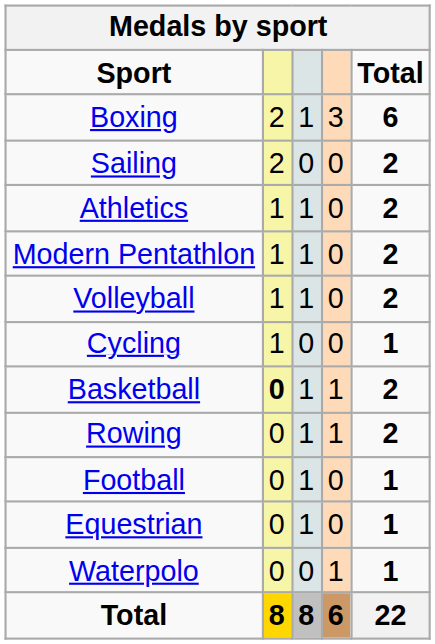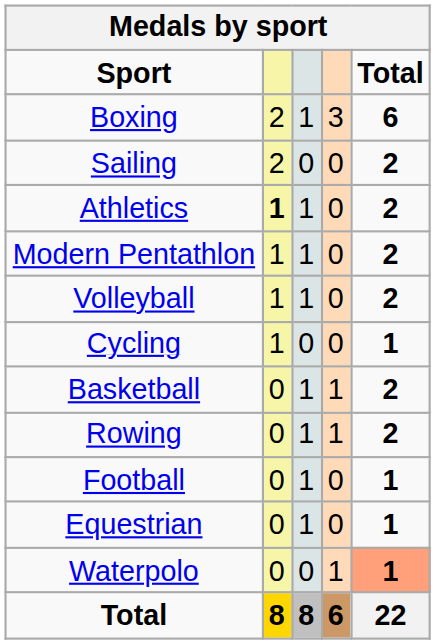(277, 208) normal -> (277, 208) bold
(277, 389) bold -> (277, 389) normal
(391, 570) no background -> (391, 570) lightsalmon background
